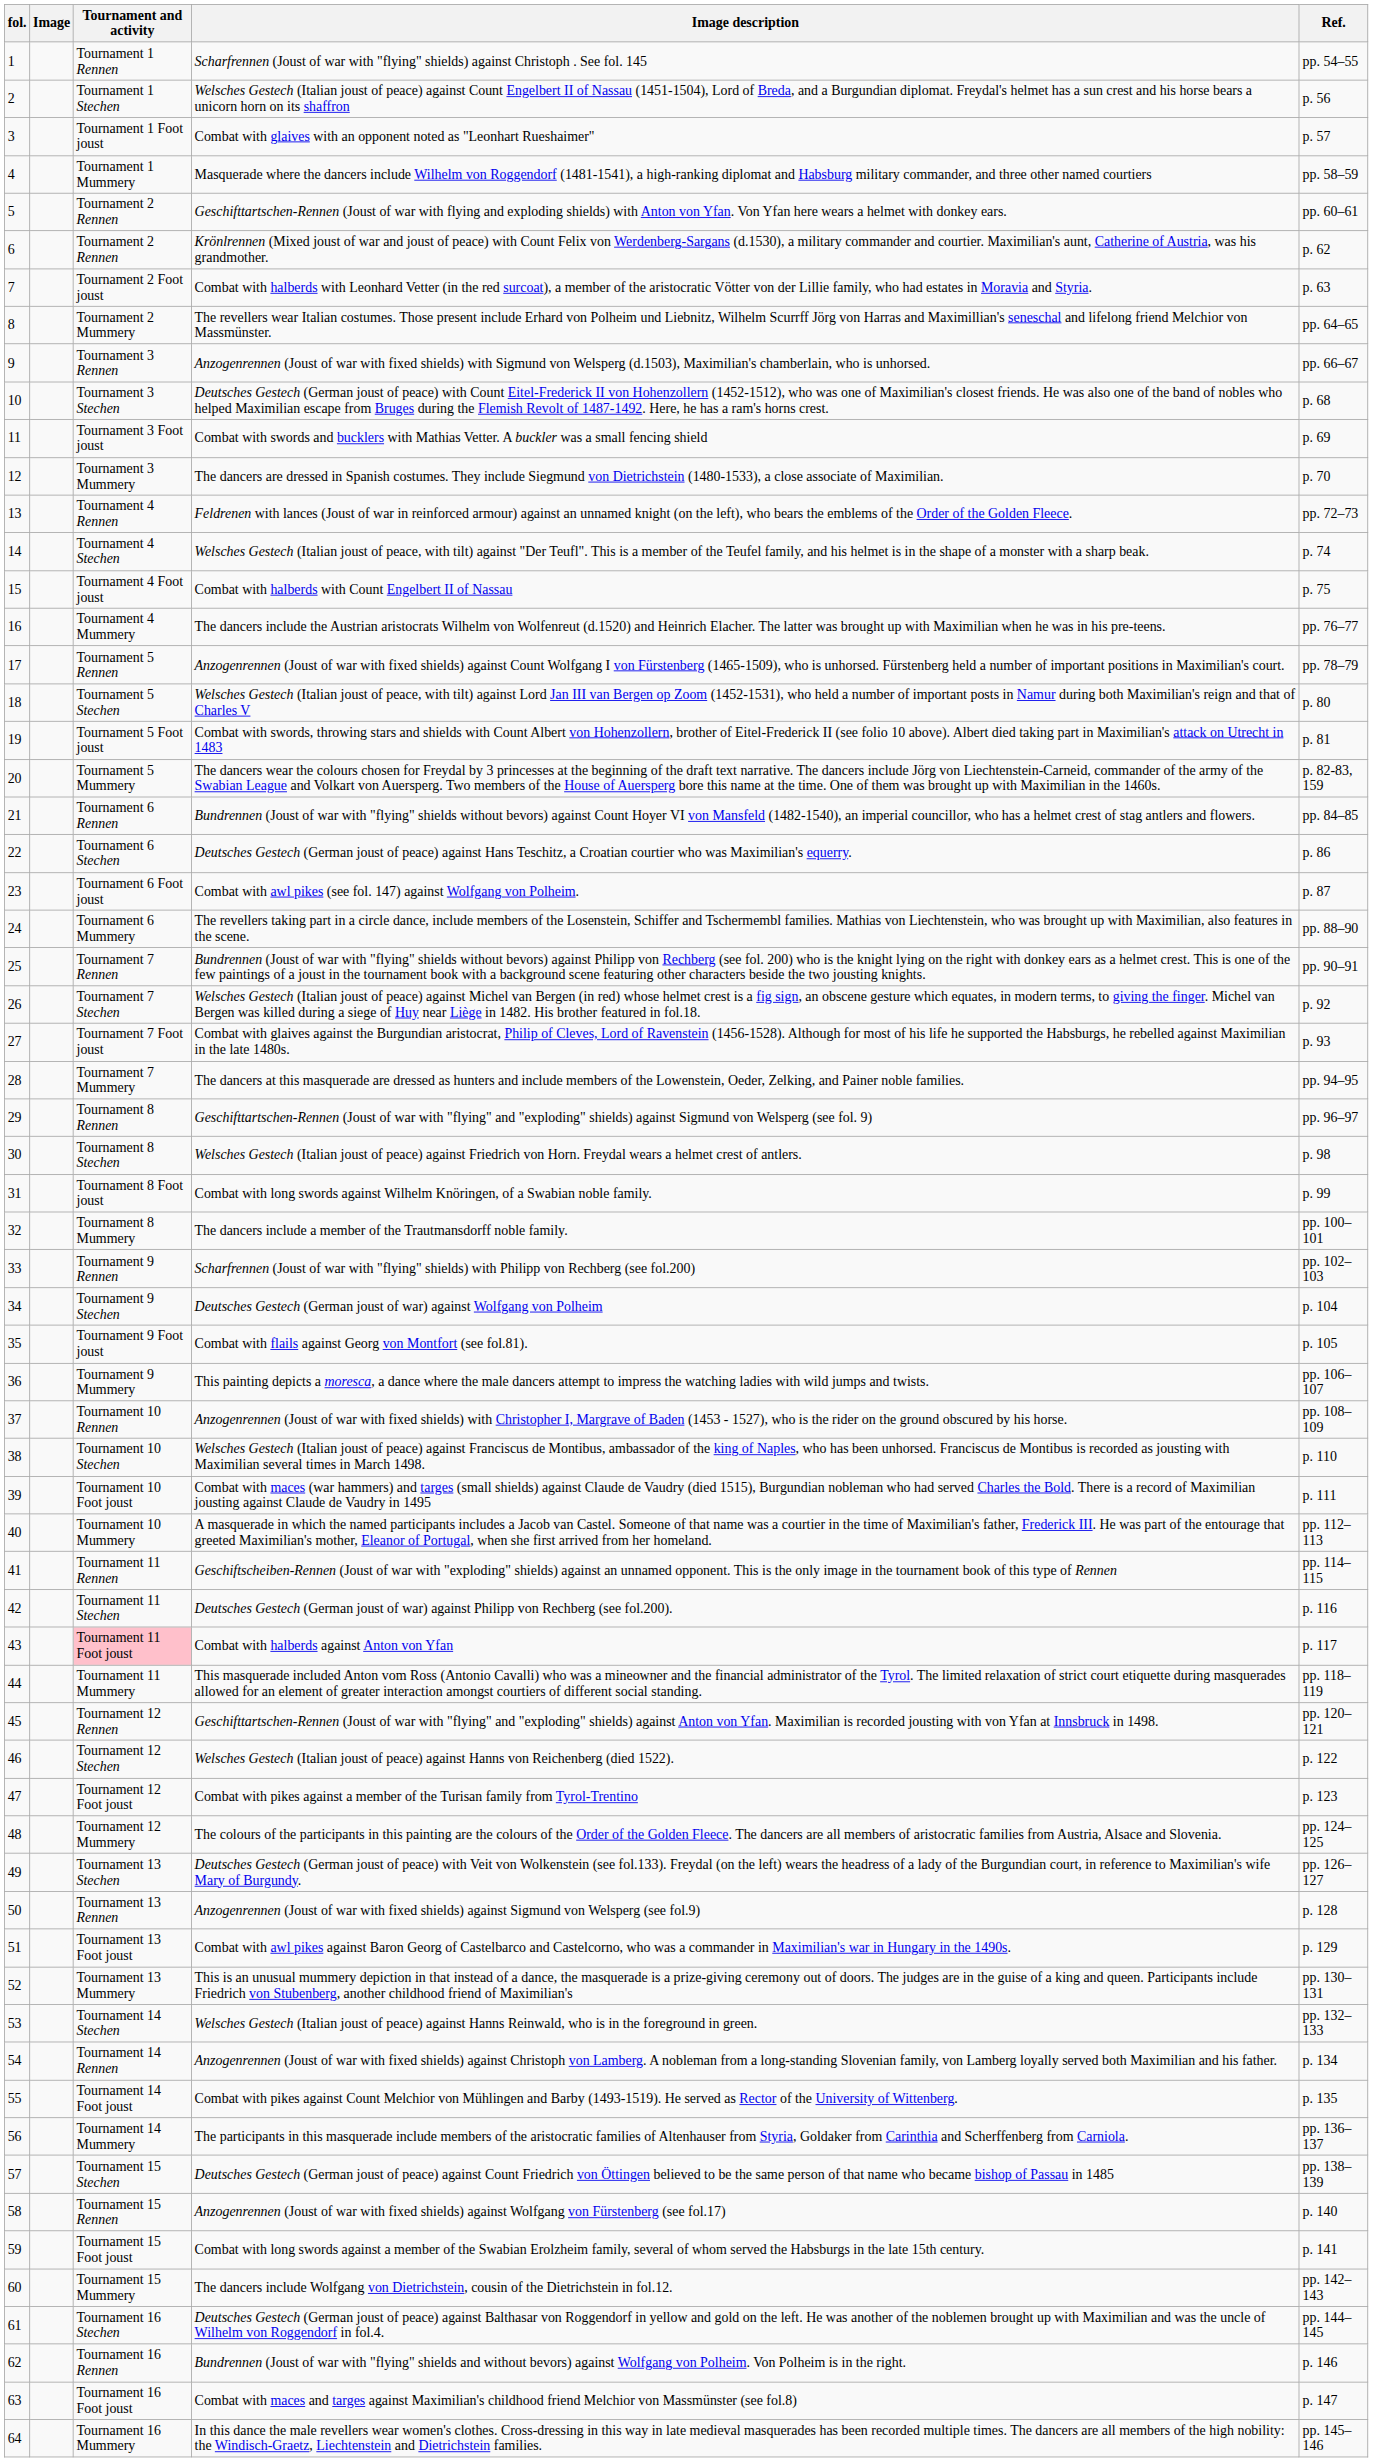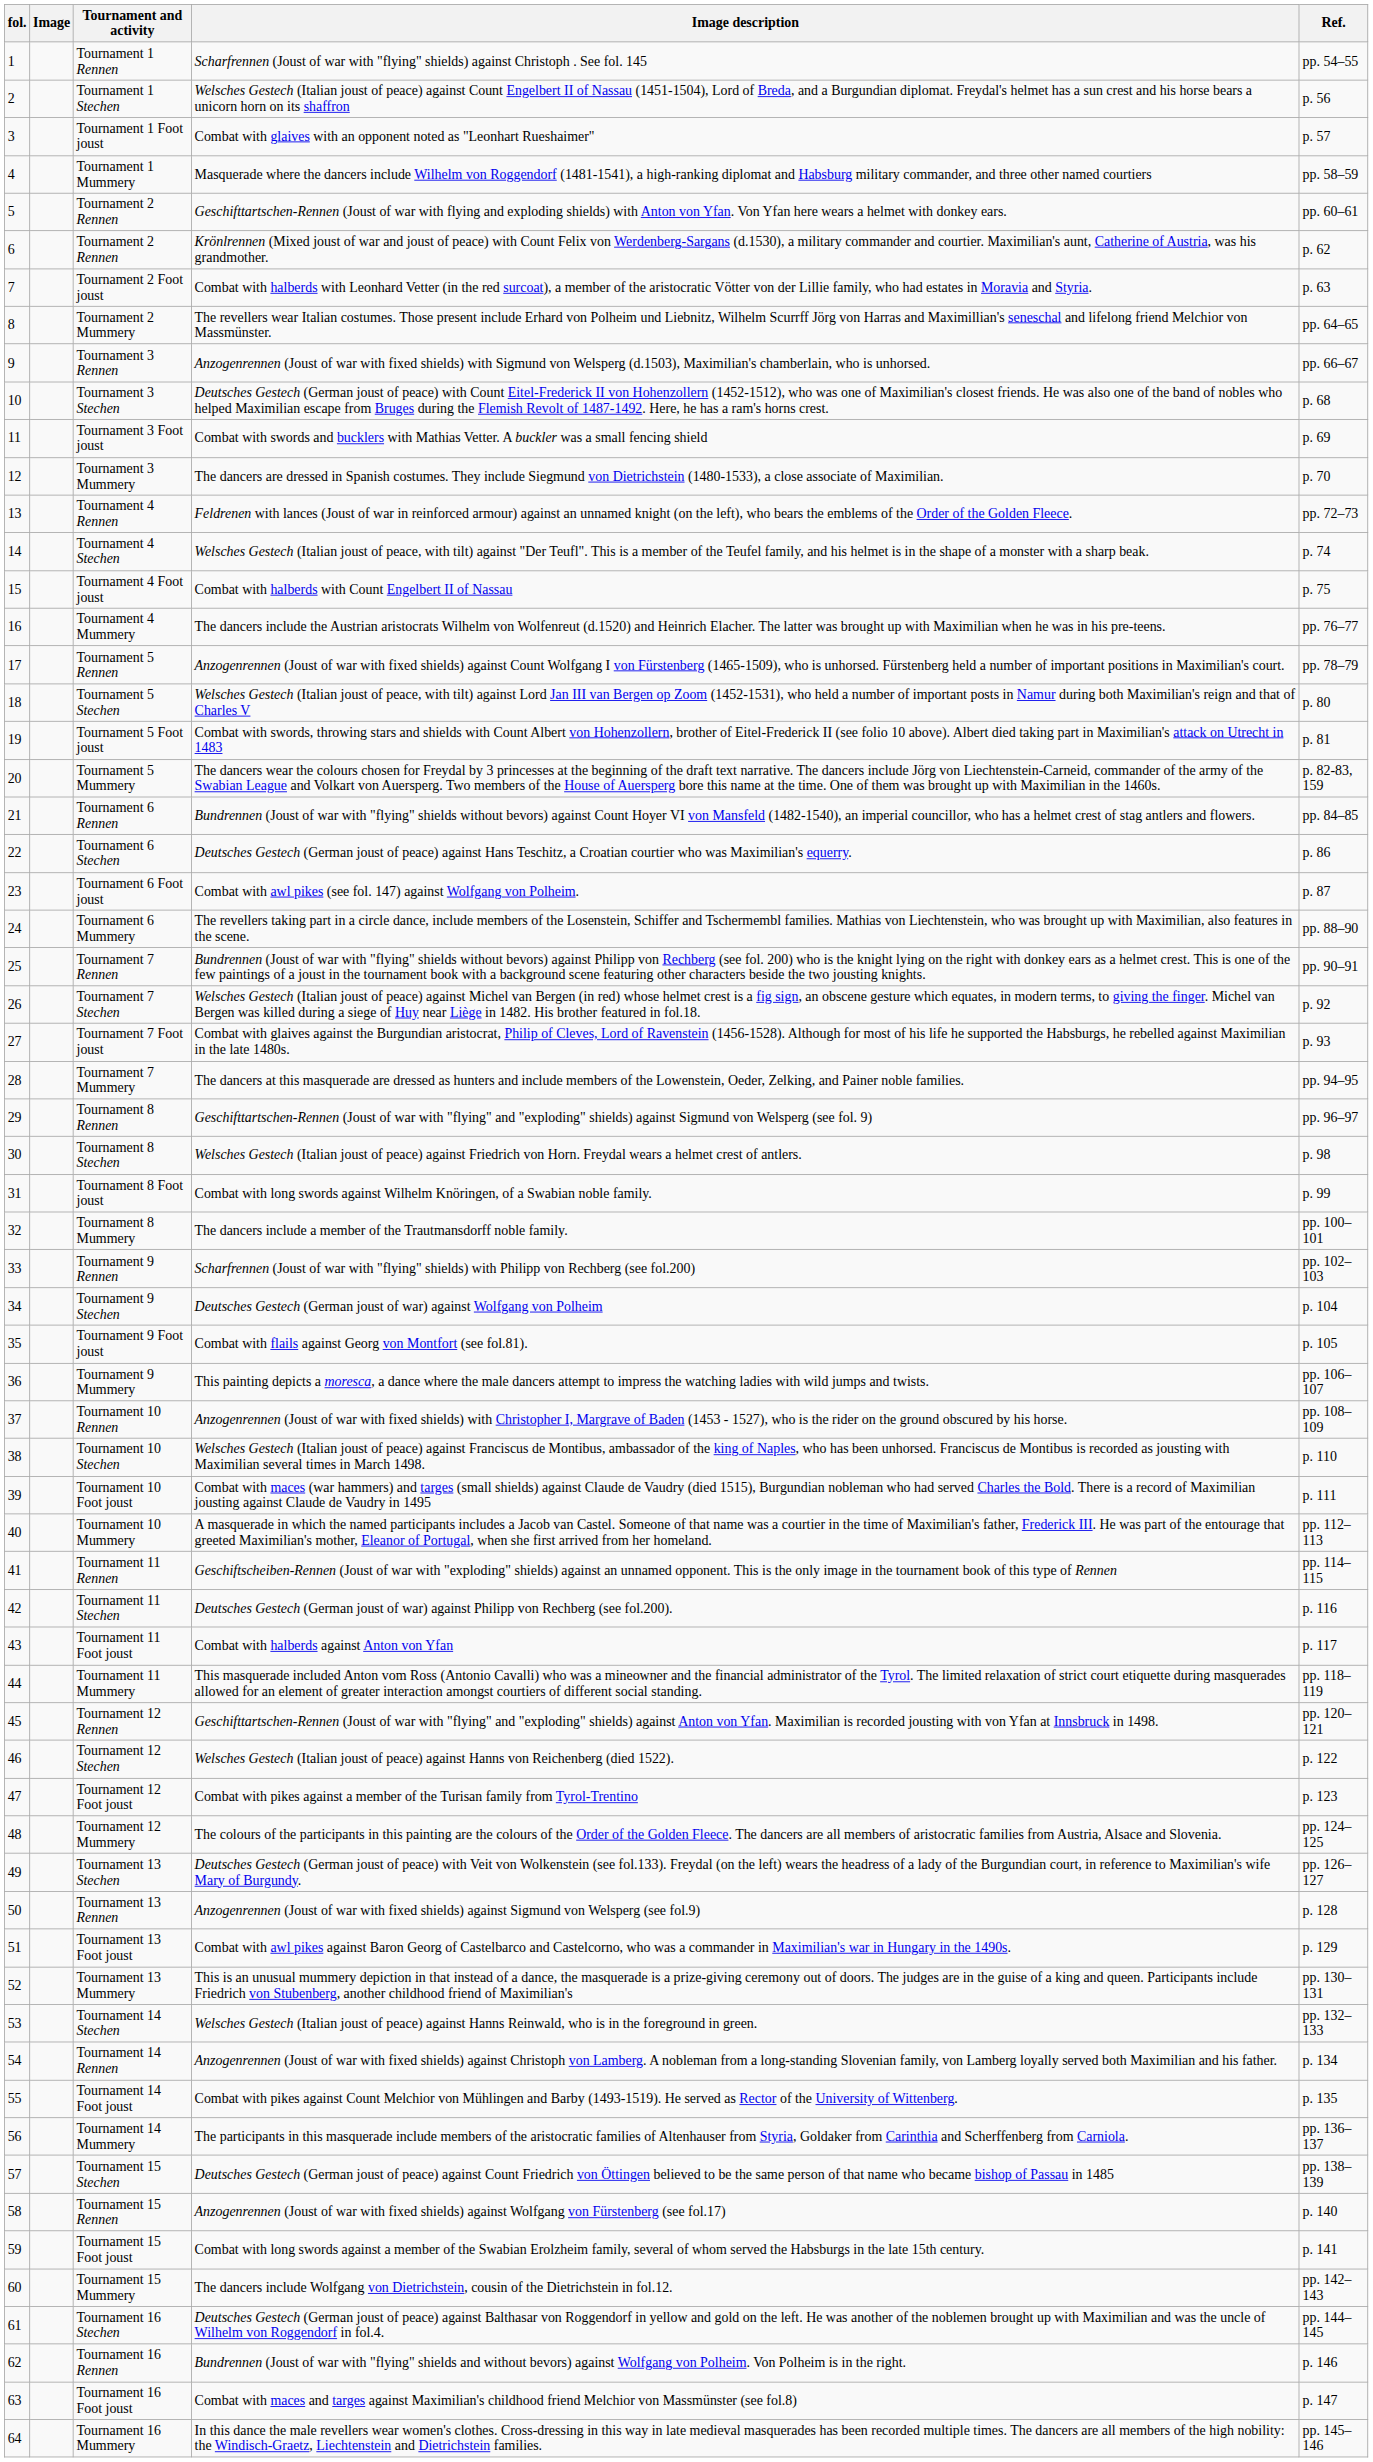(119, 1646) pink background -> (119, 1646) no background
